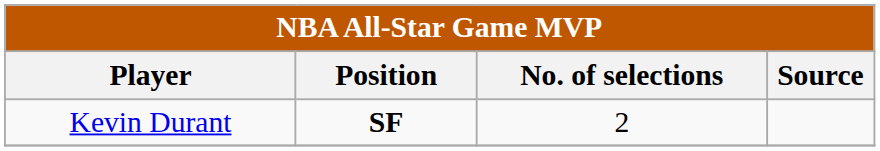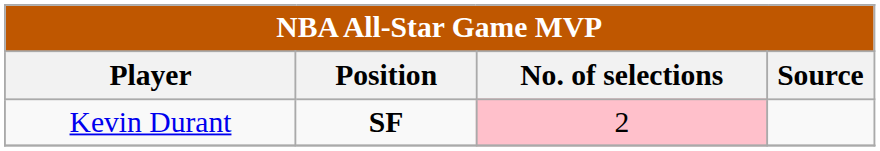(622, 121) no background -> (622, 121) pink background
